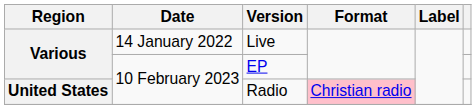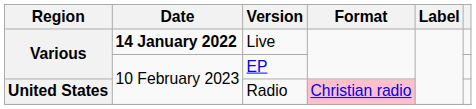(174, 41) normal -> (176, 41) bold
